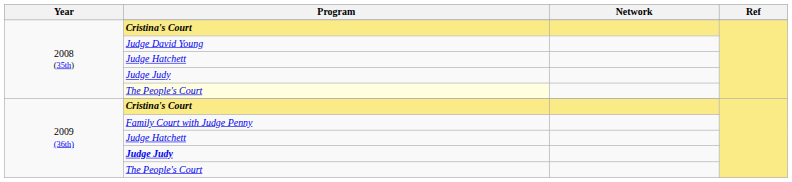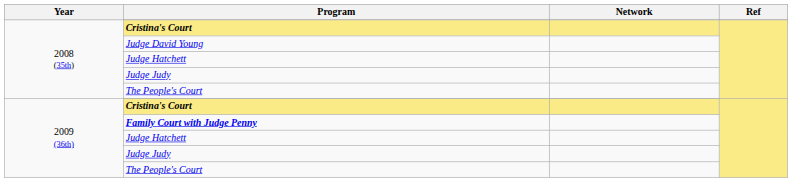(164, 91) lightyellow background -> (164, 91) no background
(189, 122) normal -> (191, 122) bold
(149, 153) bold -> (148, 153) normal
